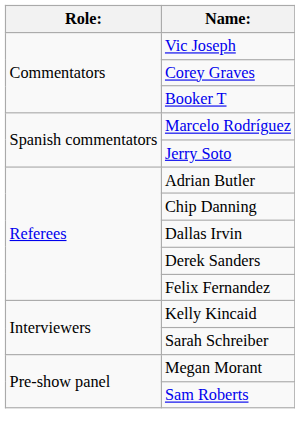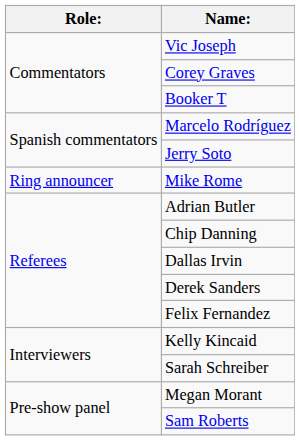+ row: (204, 180)
